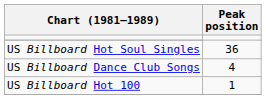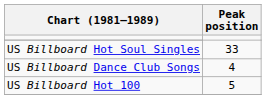(232, 49) 36 -> (232, 49) 33
(232, 85) 1 -> (232, 85) 5
